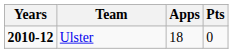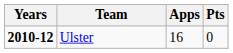(176, 37) 18 -> (176, 37) 16
